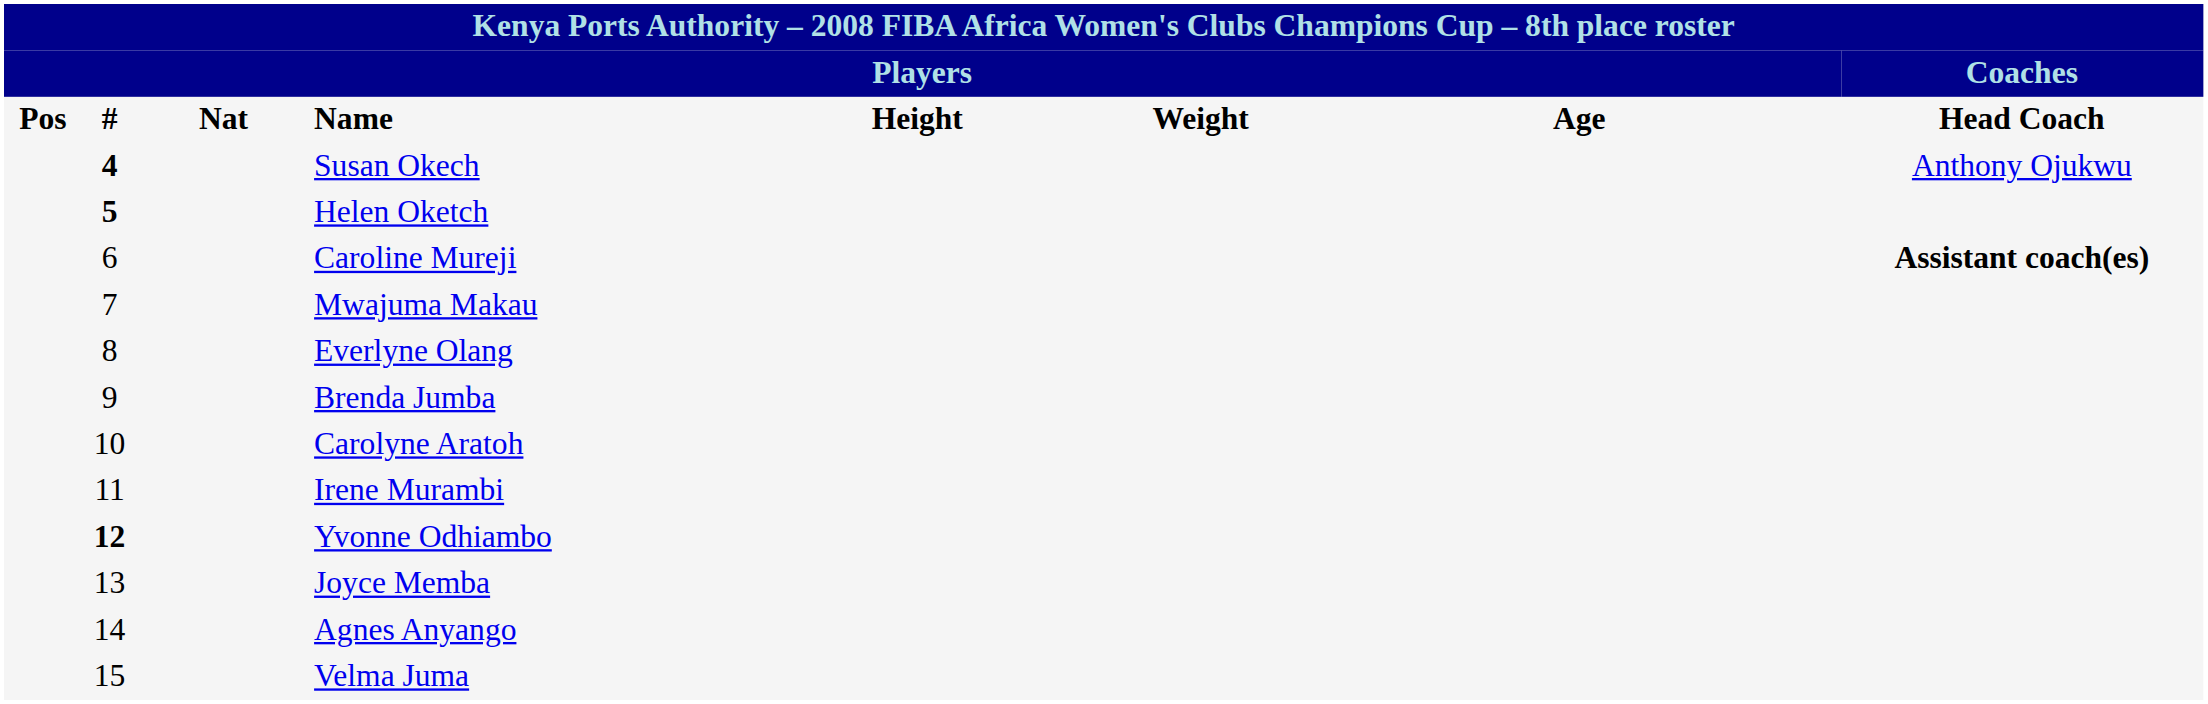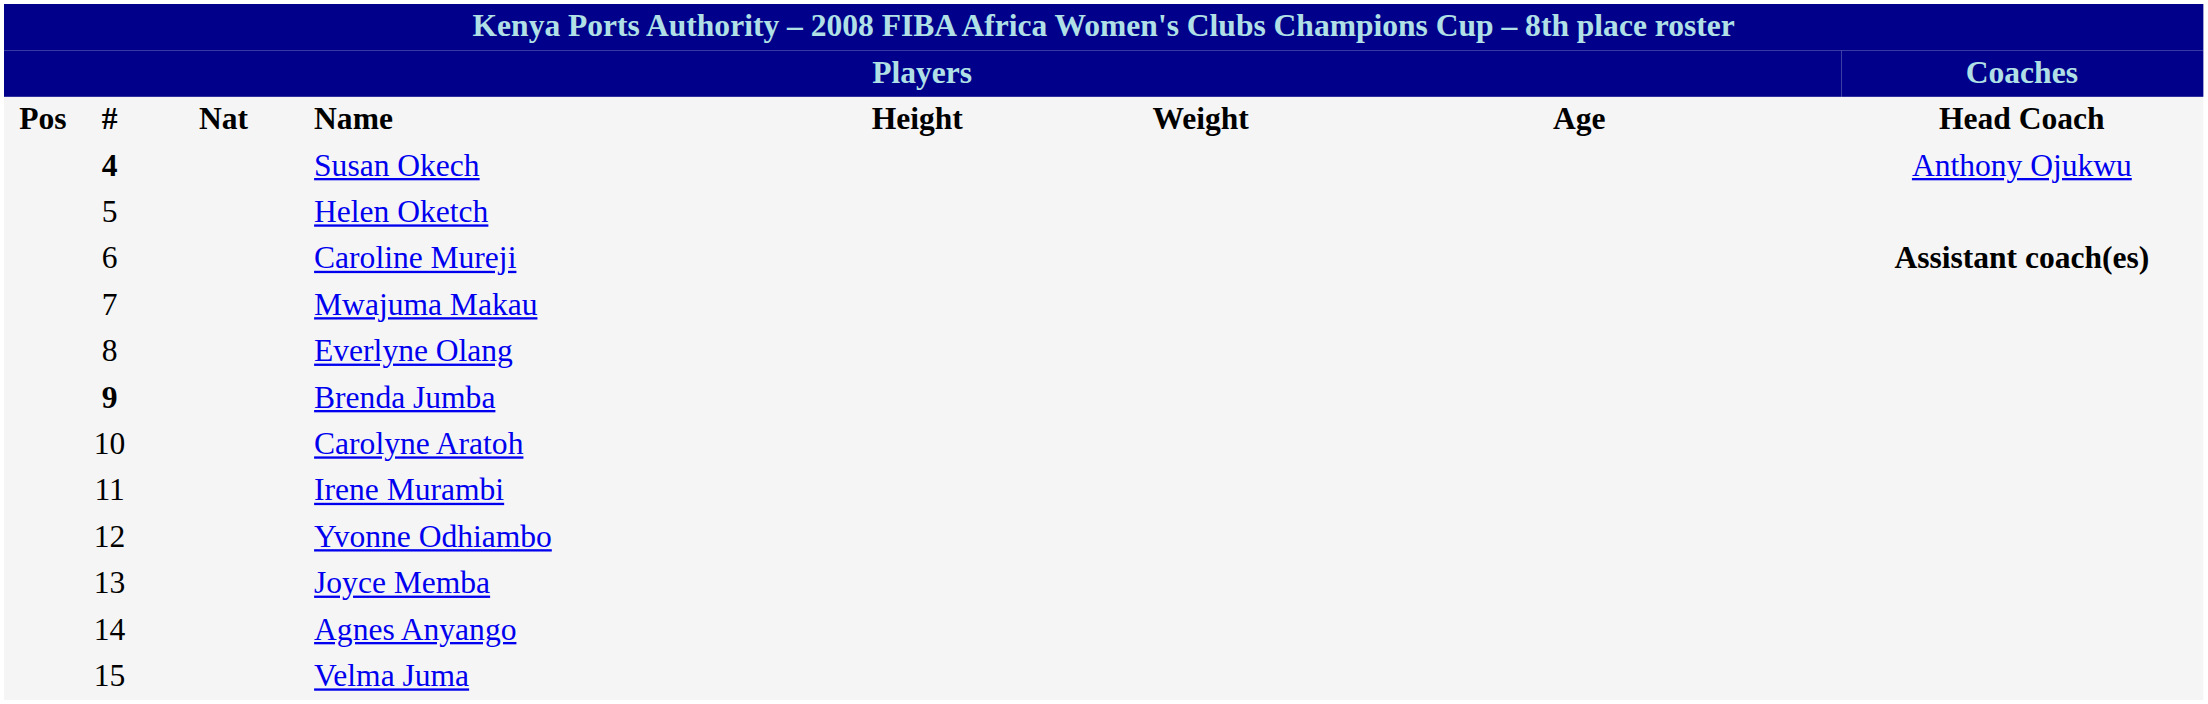(110, 212) bold -> (110, 212) normal
(110, 397) normal -> (110, 397) bold
(110, 536) bold -> (110, 536) normal
